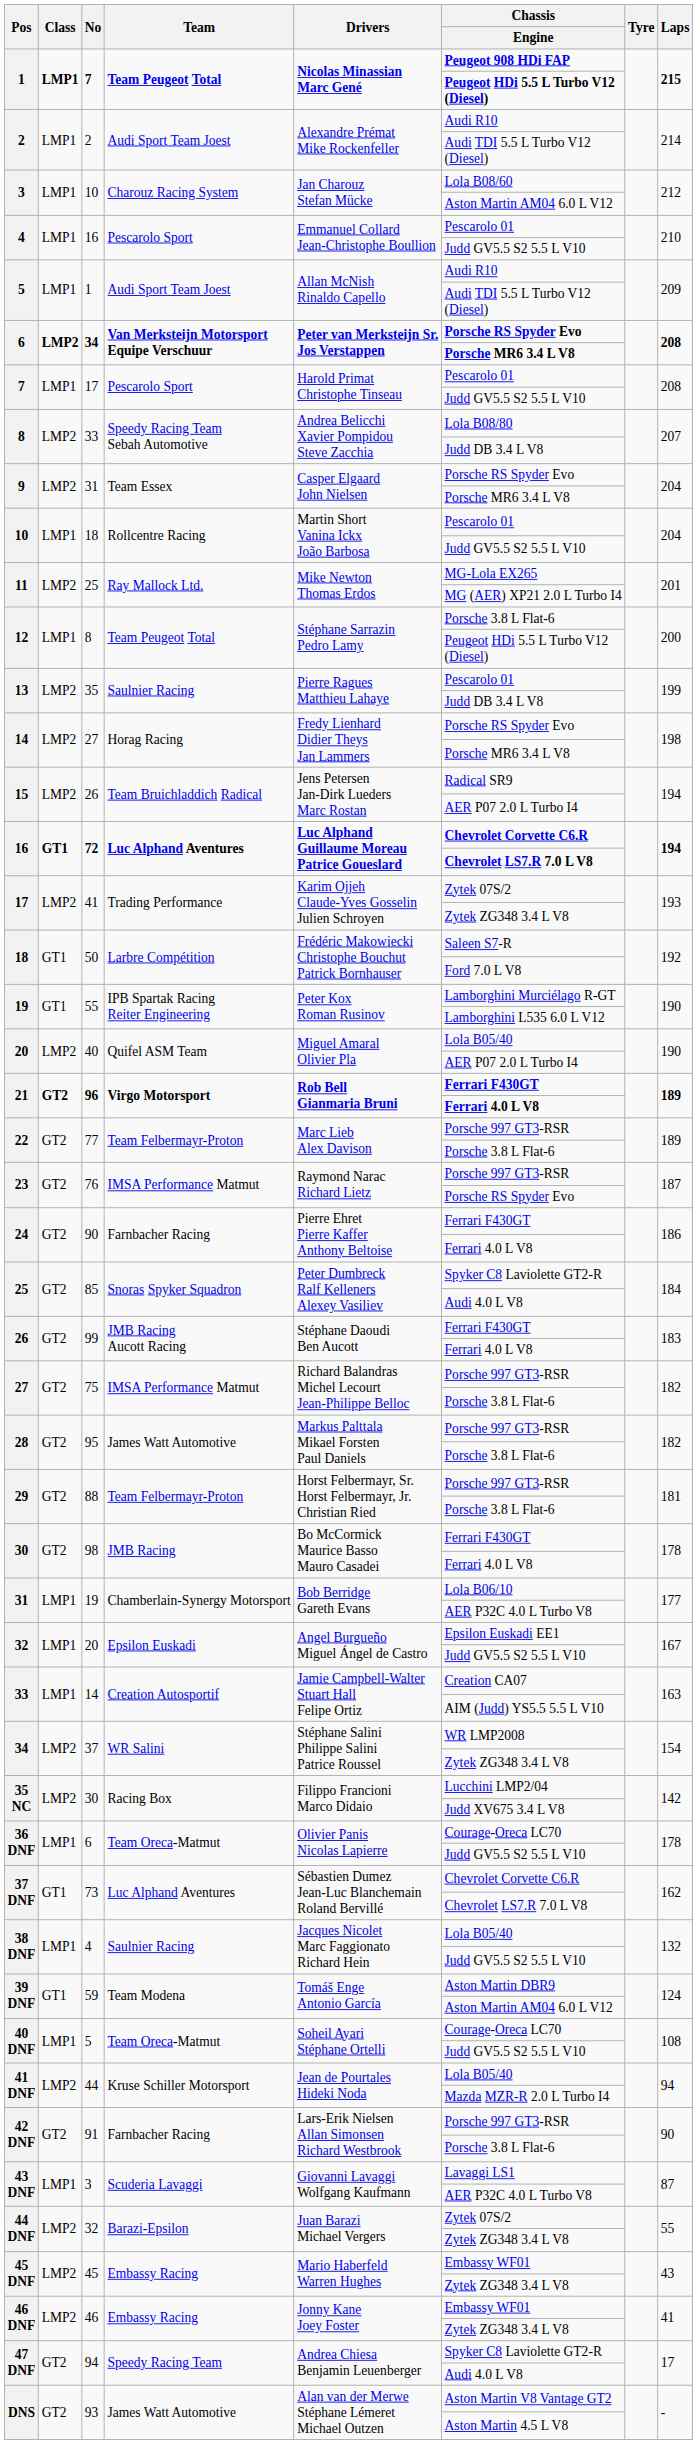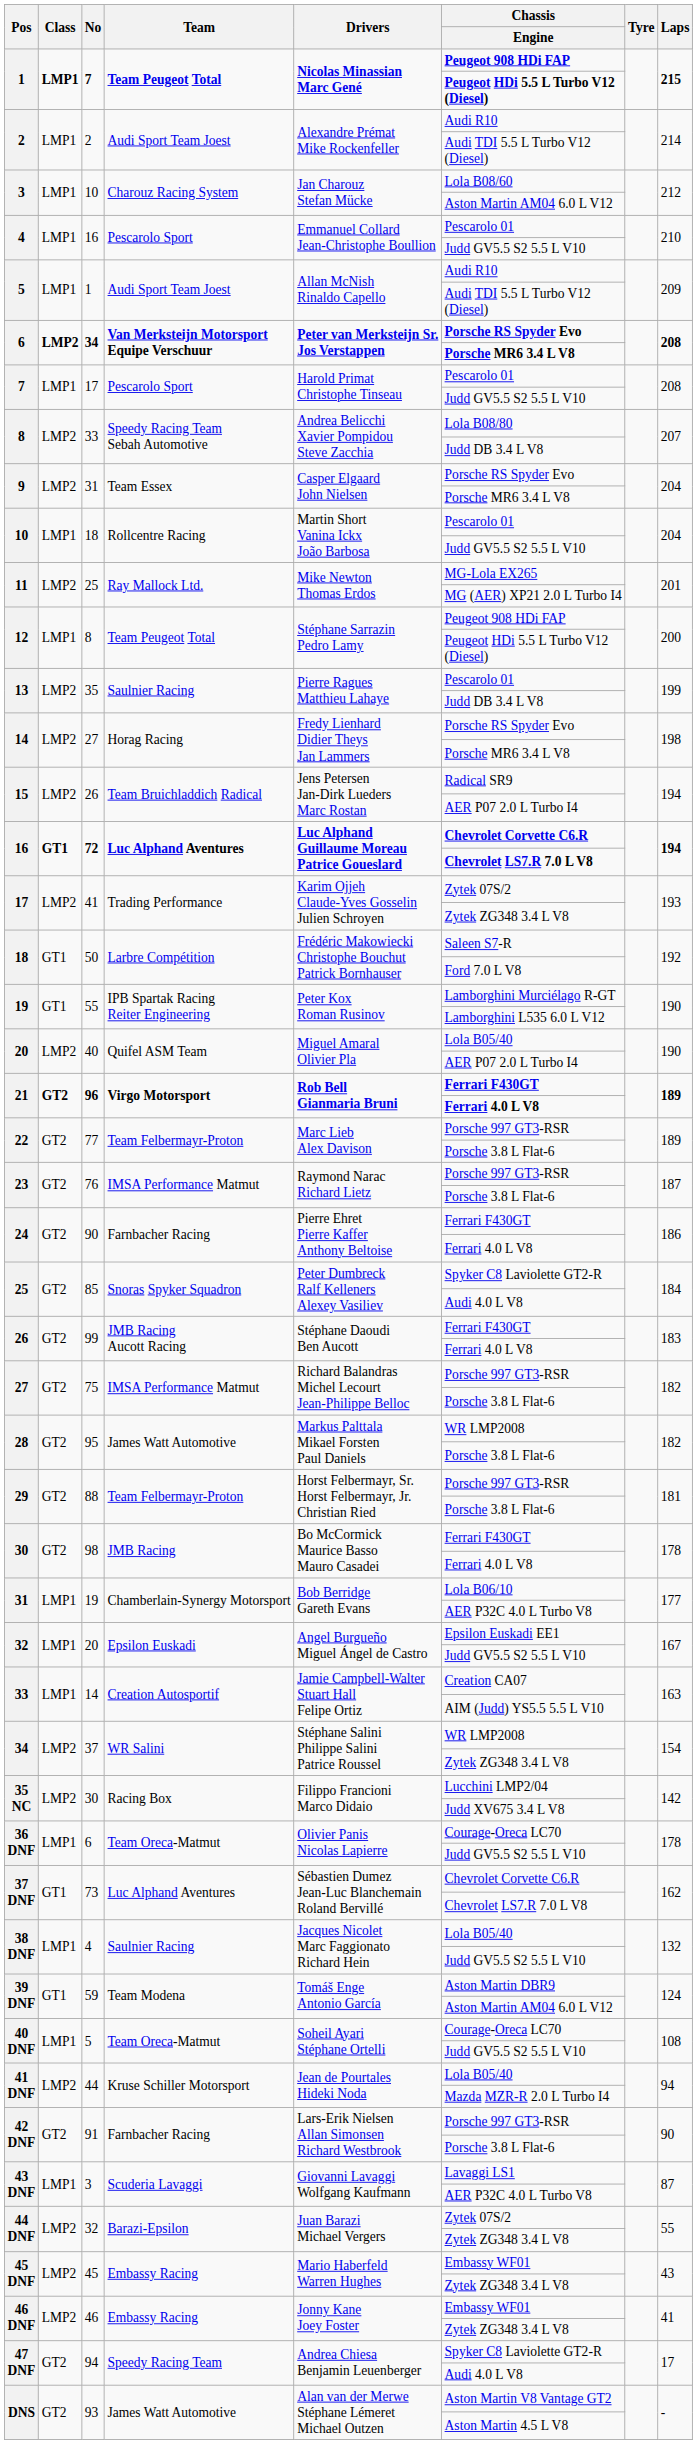(500, 618) Porsche 3.8 L Flat-6 -> (505, 618) Peugeot 908 HDi FAP
(509, 1196) Porsche RS Spyder Evo -> (500, 1196) Porsche 3.8 L Flat-6
(507, 1428) Porsche 997 GT3-RSR -> (485, 1428) WR LMP2008
